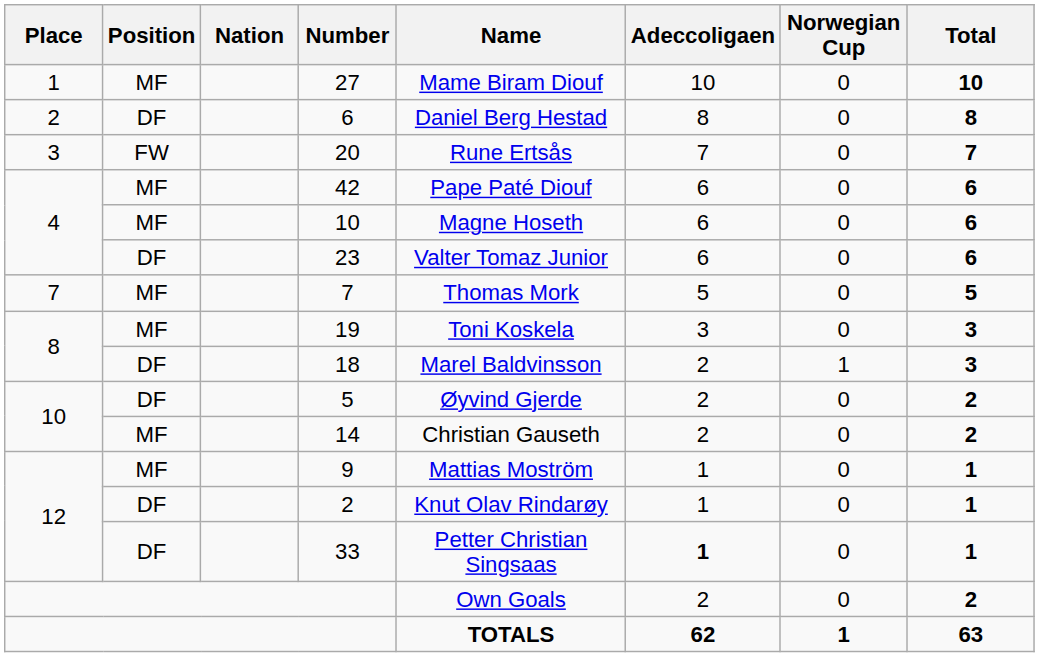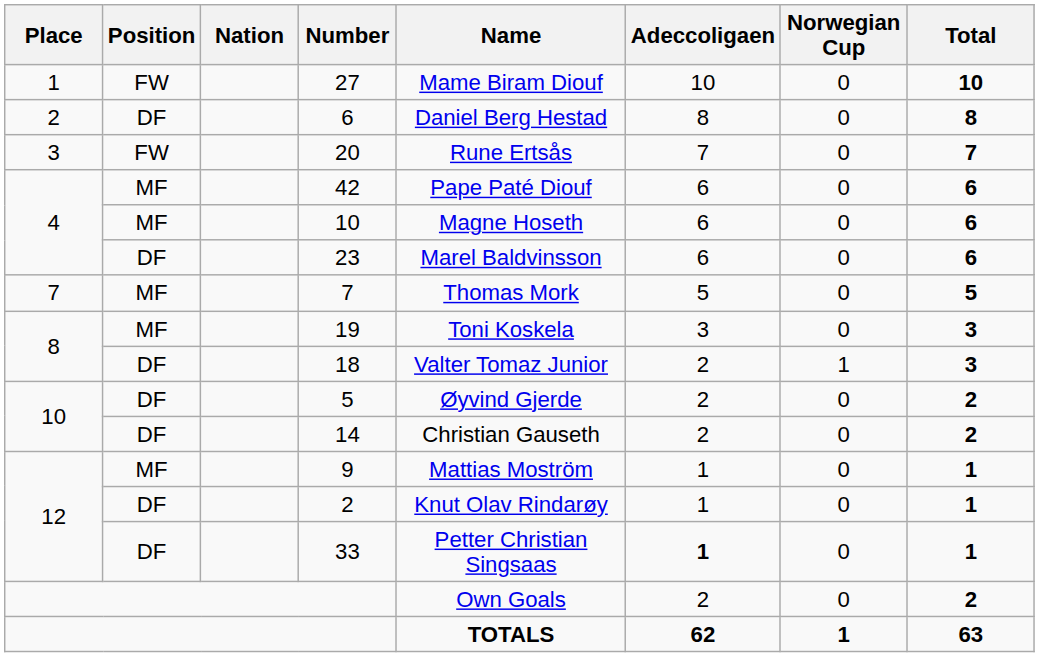(152, 82) MF -> (152, 82) FW
(511, 258) Valter Tomaz Junior -> (511, 258) Marel Baldvinsson
(511, 363) Marel Baldvinsson -> (511, 363) Valter Tomaz Junior
(152, 434) MF -> (152, 434) DF
